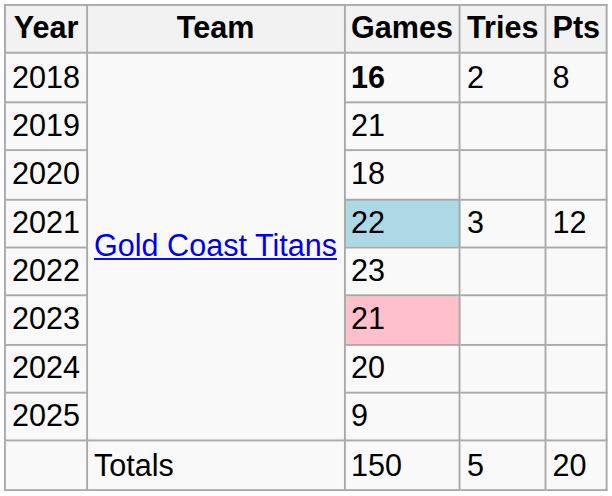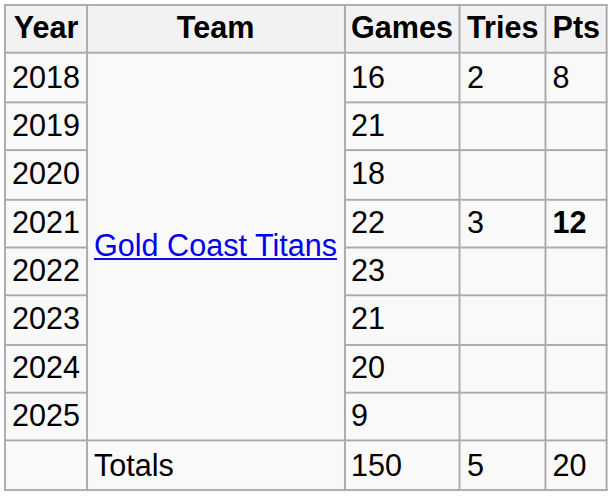(368, 77) bold -> (368, 77) normal
(368, 222) lightblue background -> (368, 222) no background
(570, 222) normal -> (570, 222) bold
(368, 319) pink background -> (368, 319) no background
